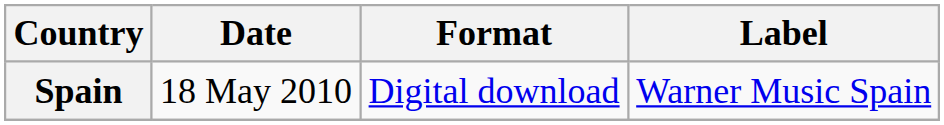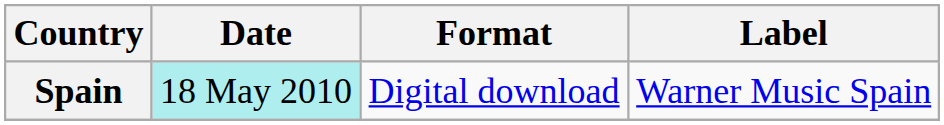(256, 90) no background -> (256, 90) paleturquoise background
